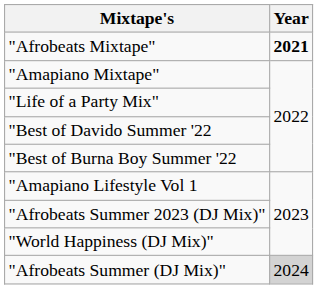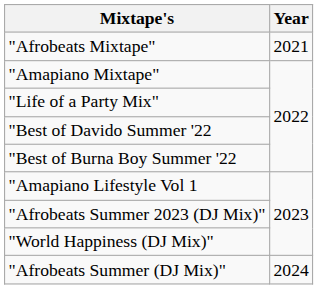(291, 46) bold -> (291, 46) normal
(291, 269) lightgrey background -> (291, 269) no background
